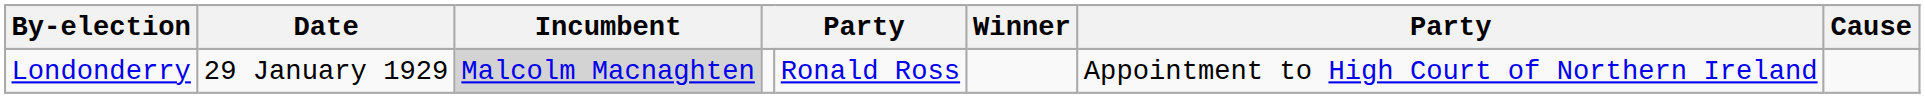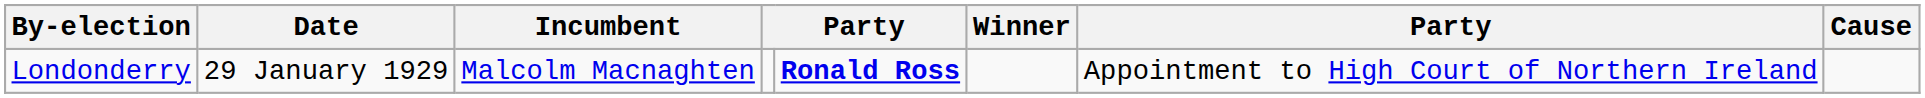(608, 71) lightgrey background -> (608, 71) no background
(870, 71) normal -> (870, 71) bold
